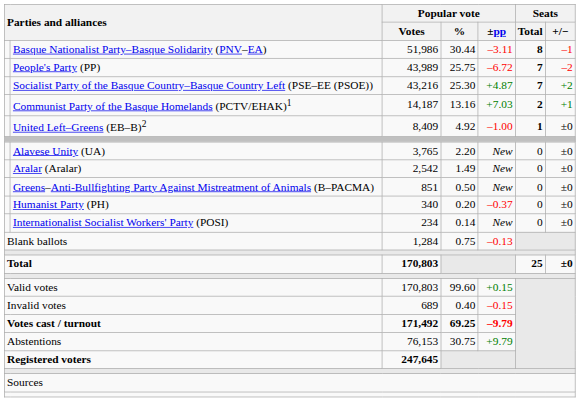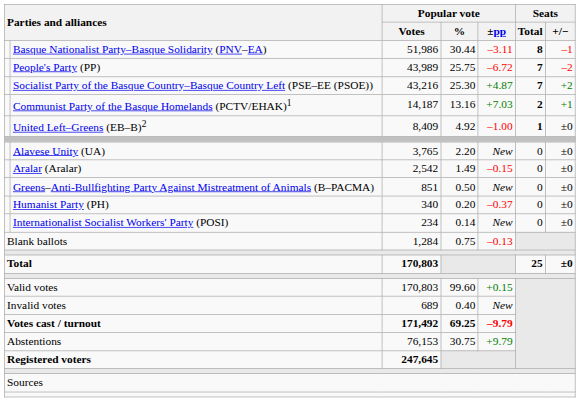(502, 169) New -> (500, 169) –0.15
(500, 305) –0.15 -> (502, 305) New
